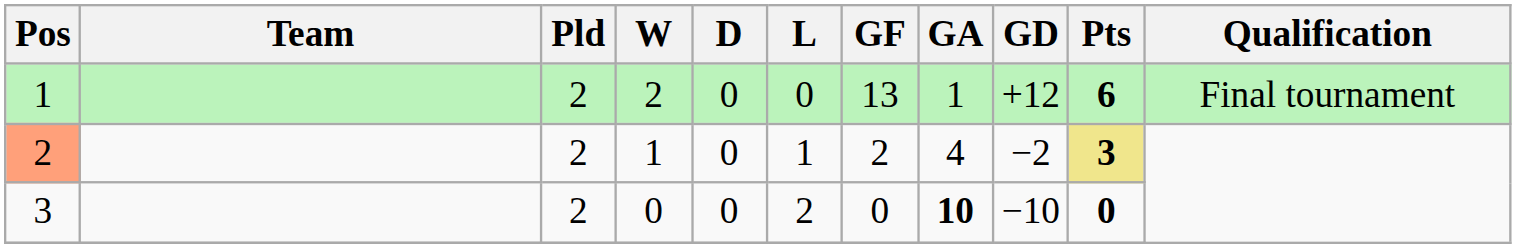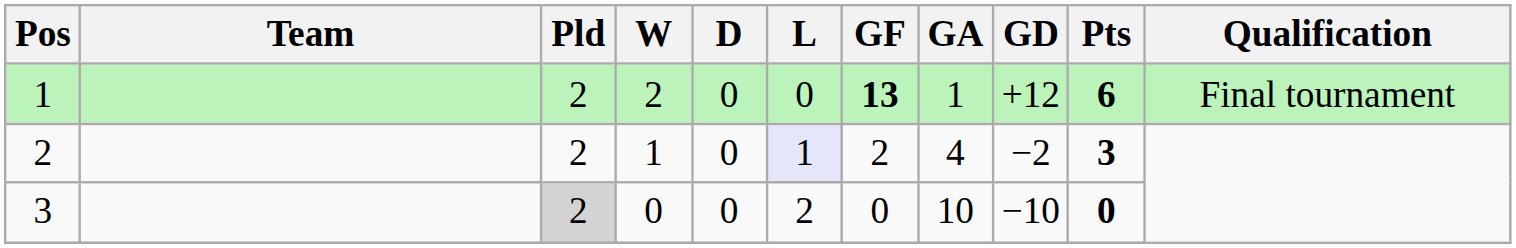(880, 93) normal -> (880, 93) bold
(43, 152) lightsalmon background -> (43, 152) no background
(805, 152) no background -> (805, 152) lavender background
(1106, 152) khaki background -> (1106, 152) no background
(578, 211) no background -> (578, 211) lightgrey background
(955, 211) bold -> (955, 211) normal
